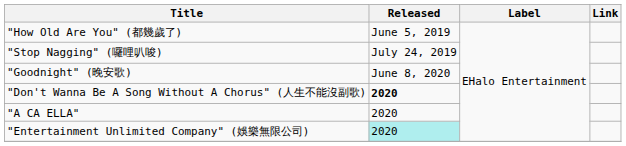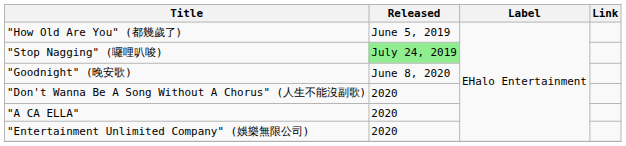(414, 53) no background -> (414, 53) lightgreen background
(385, 93) bold -> (385, 93) normal
(385, 131) paleturquoise background -> (385, 131) no background
